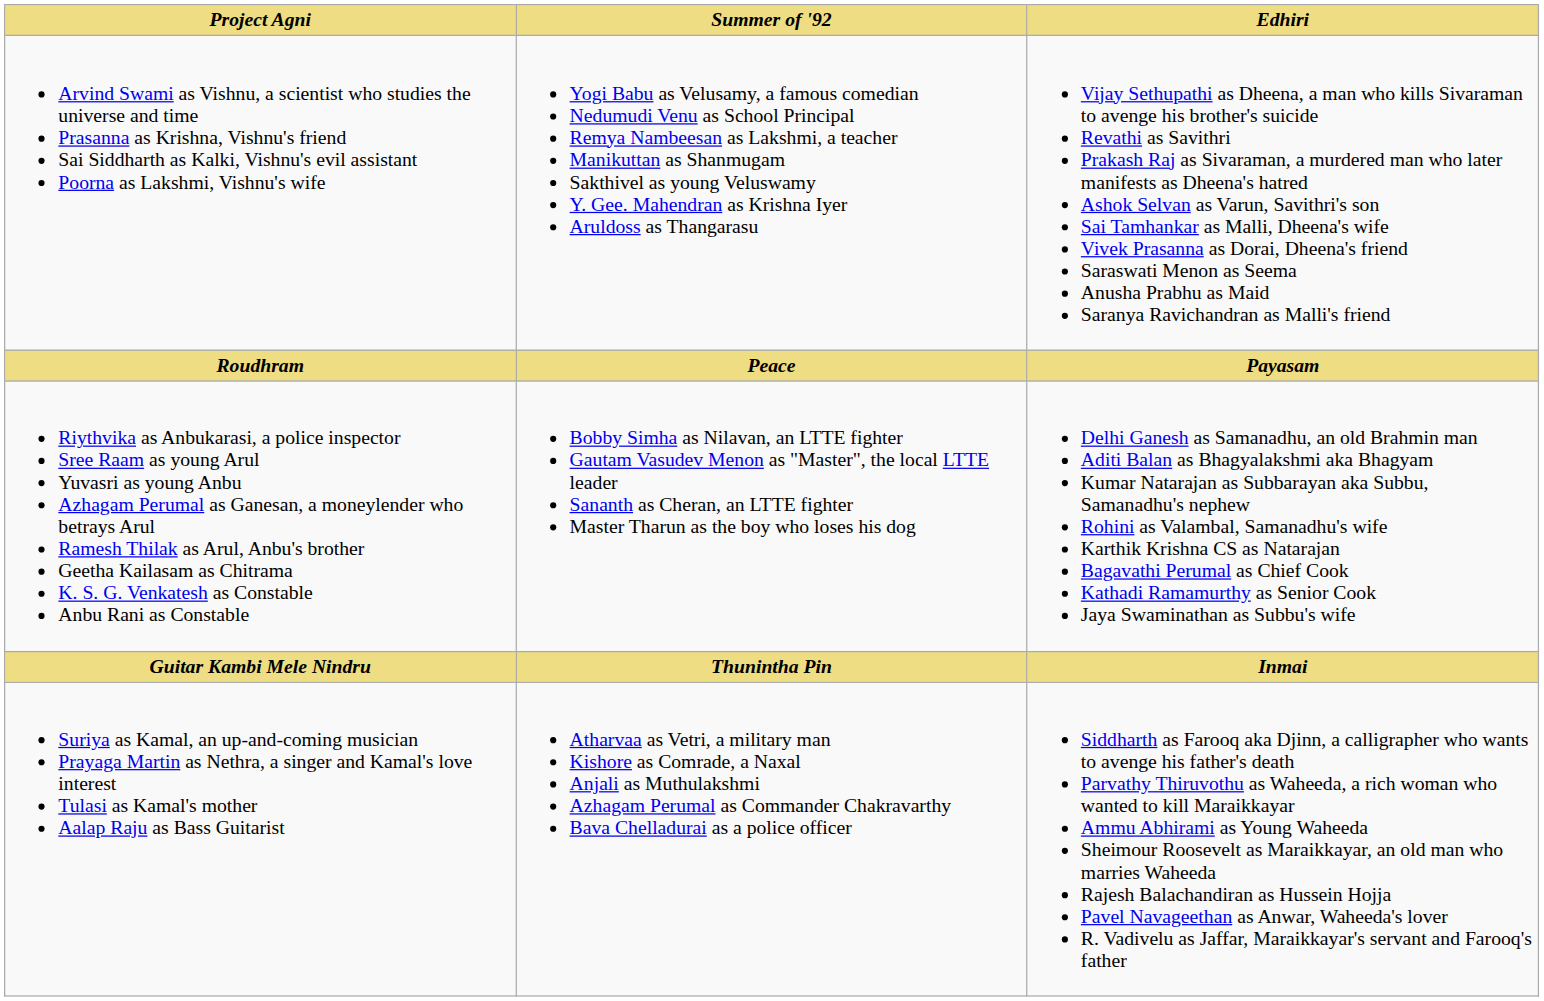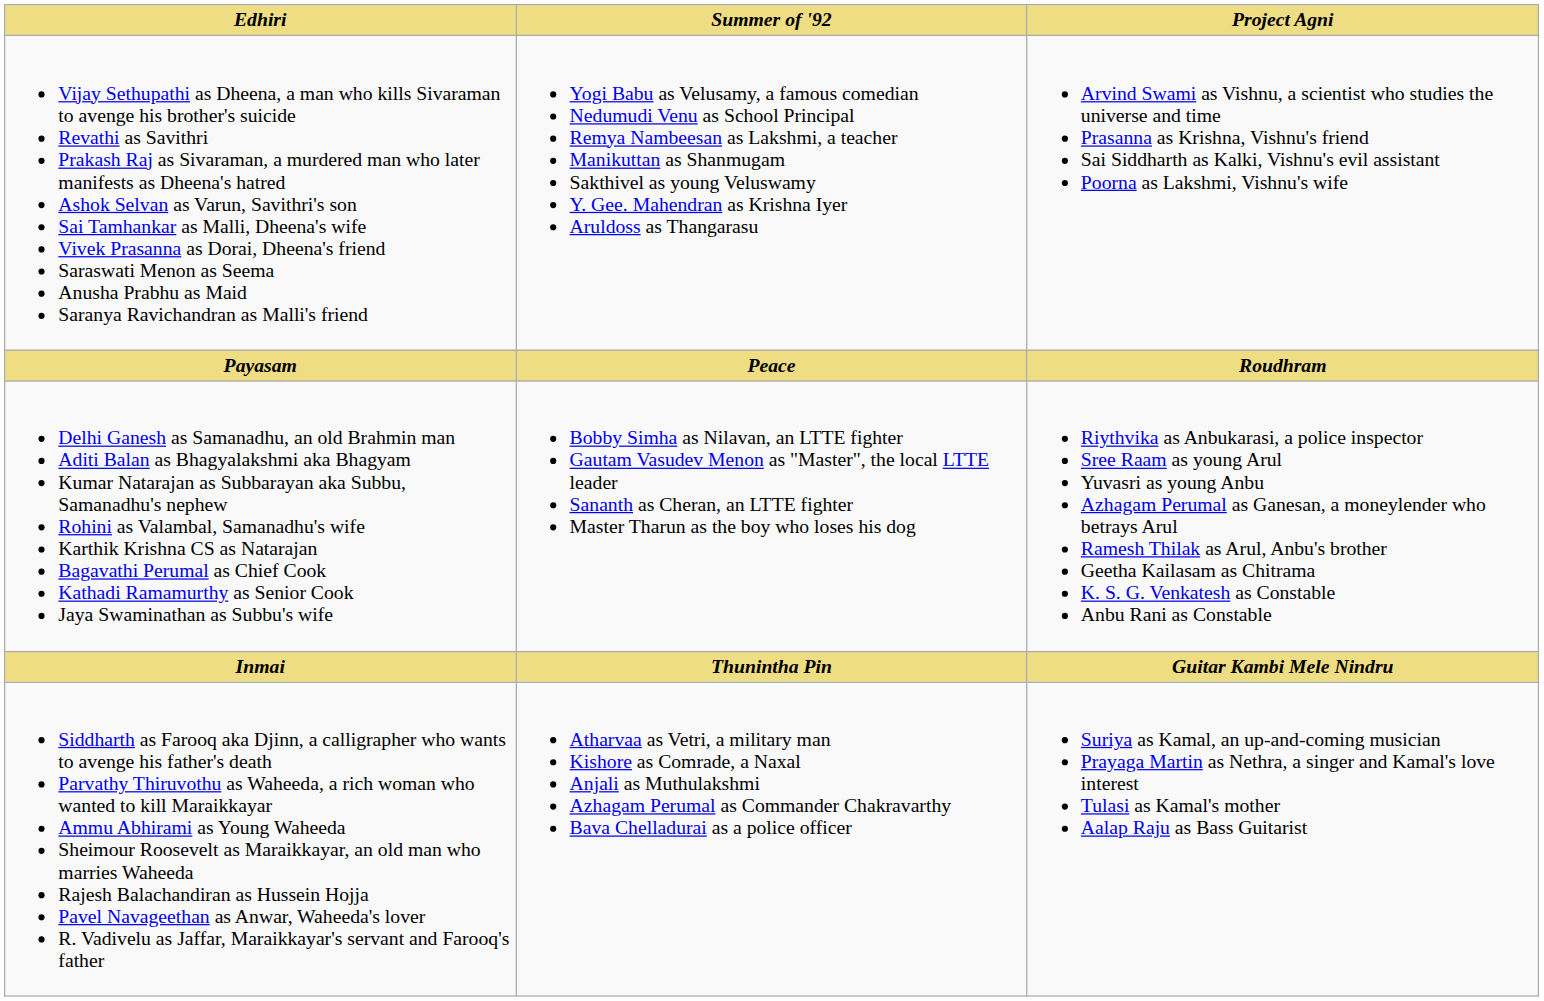columns swapped: (1283, 20) <-> (260, 20)
